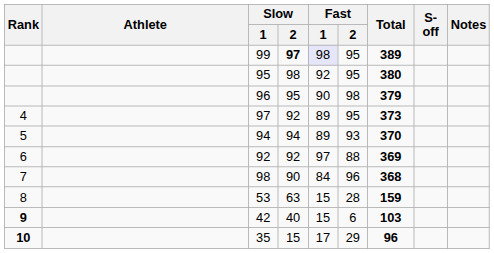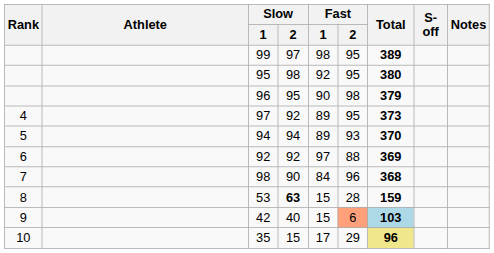(293, 55) bold -> (293, 55) normal
(323, 55) lavender background -> (323, 55) no background
(293, 197) normal -> (293, 197) bold
(23, 217) bold -> (23, 217) normal
(353, 217) no background -> (353, 217) lightsalmon background
(391, 217) no background -> (391, 217) lightblue background
(23, 237) bold -> (23, 237) normal
(391, 237) no background -> (391, 237) khaki background
